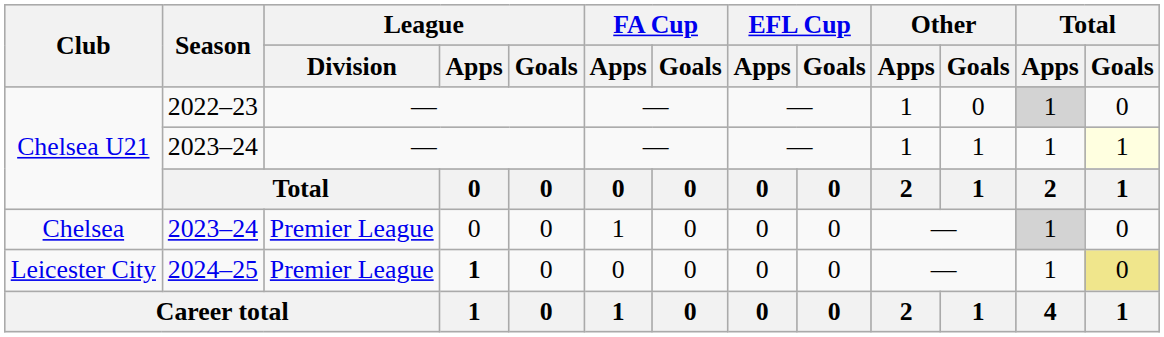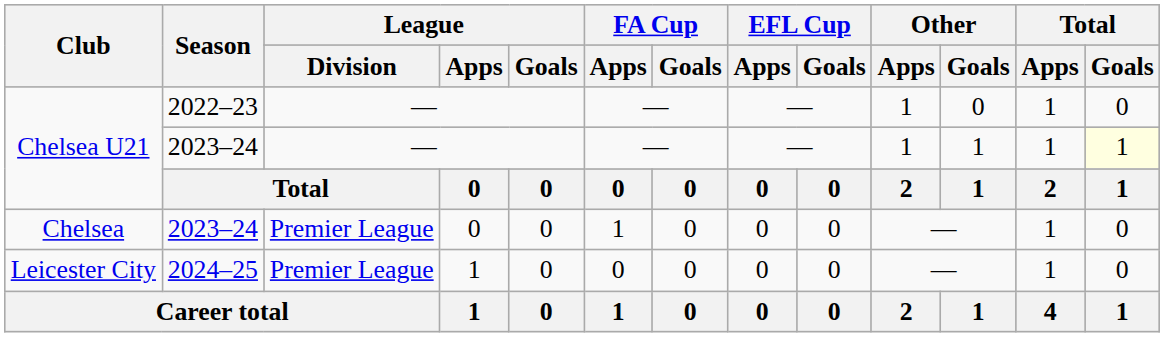(1050, 106) lightgrey background -> (1050, 106) no background
(1050, 229) lightgrey background -> (1050, 229) no background
(474, 270) bold -> (474, 270) normal
(1122, 270) khaki background -> (1122, 270) no background
